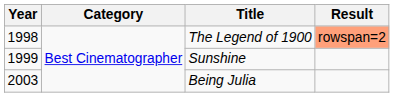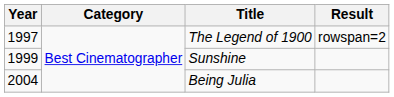(23, 37) 1998 -> (23, 37) 1997
(352, 37) lightsalmon background -> (352, 37) no background
(23, 80) 2003 -> (23, 80) 2004
